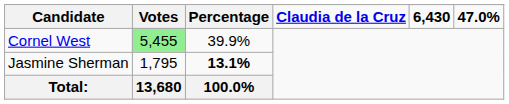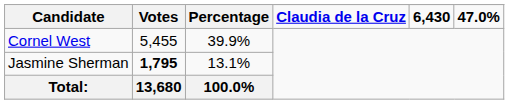(159, 40) lightgreen background -> (159, 40) no background
(159, 64) normal -> (159, 64) bold
(229, 64) bold -> (229, 64) normal
